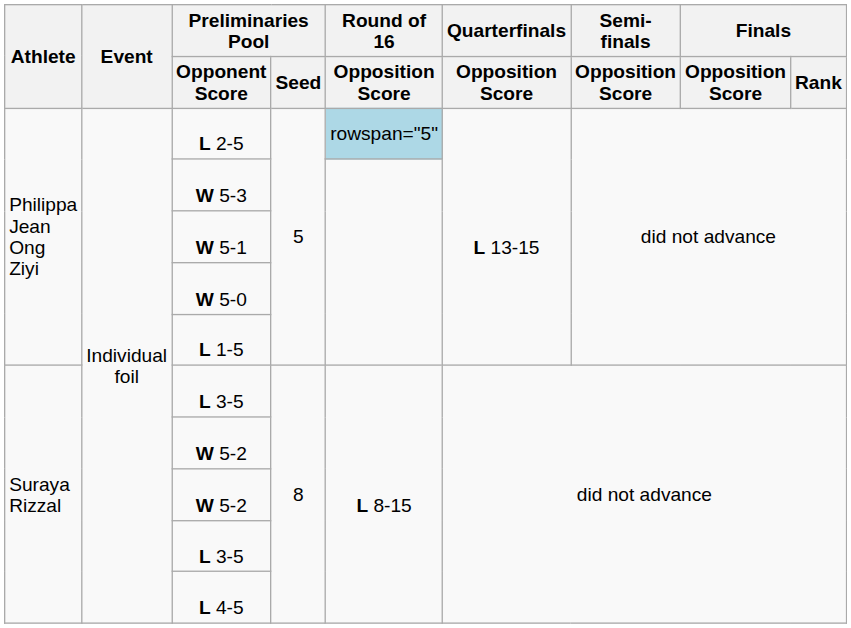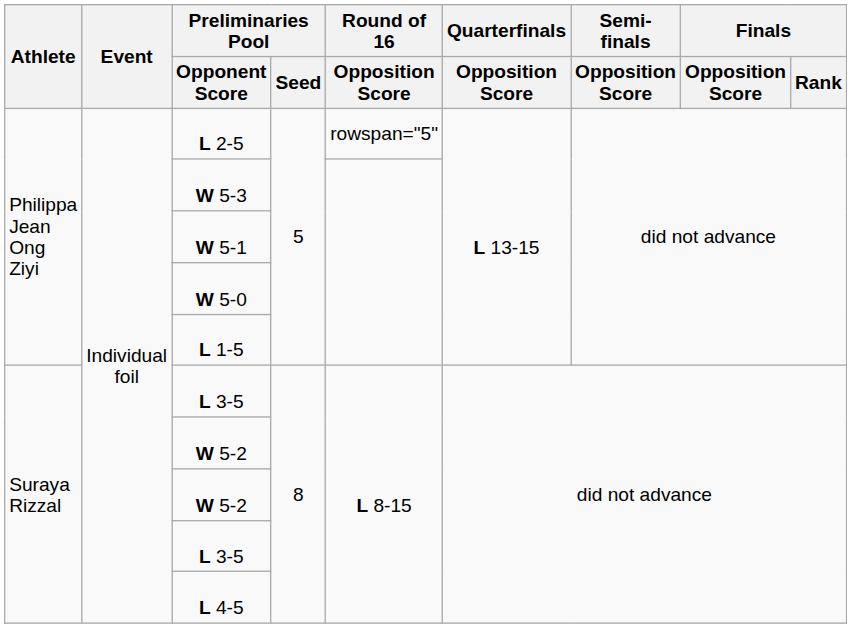(384, 134) lightblue background -> (384, 134) no background
